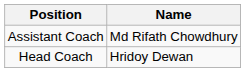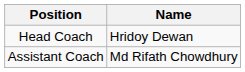rows swapped: (56, 57) <-> (56, 36)
